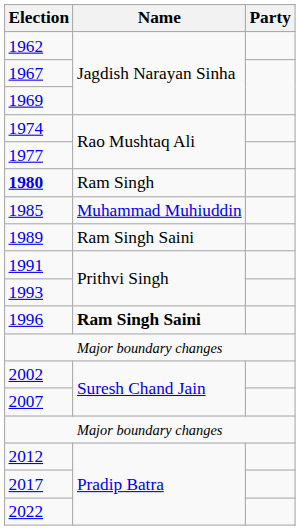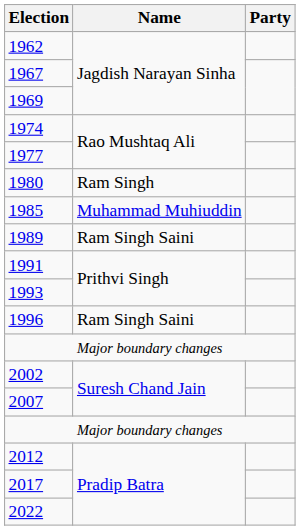(26, 182) bold -> (26, 182) normal
(139, 319) bold -> (136, 319) normal
